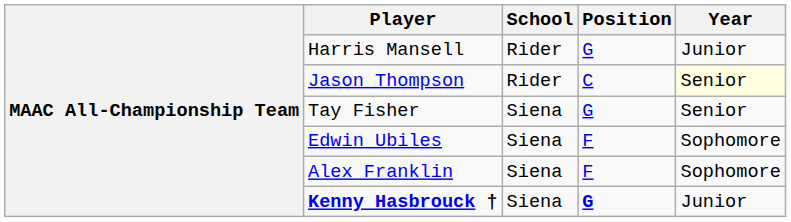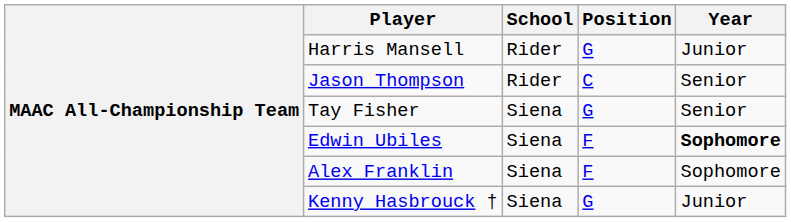(714, 80) lightyellow background -> (714, 80) no background
(731, 141) normal -> (731, 141) bold
(403, 202) bold -> (403, 202) normal
(588, 202) bold -> (588, 202) normal
